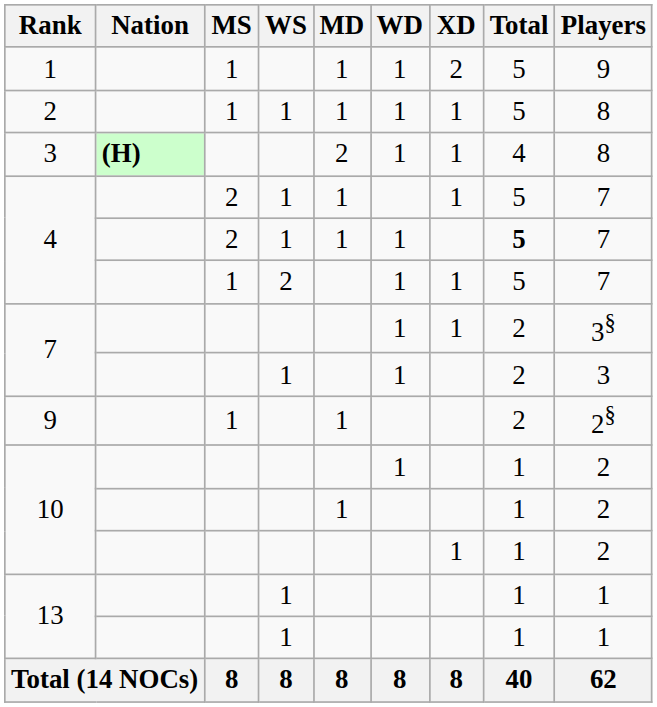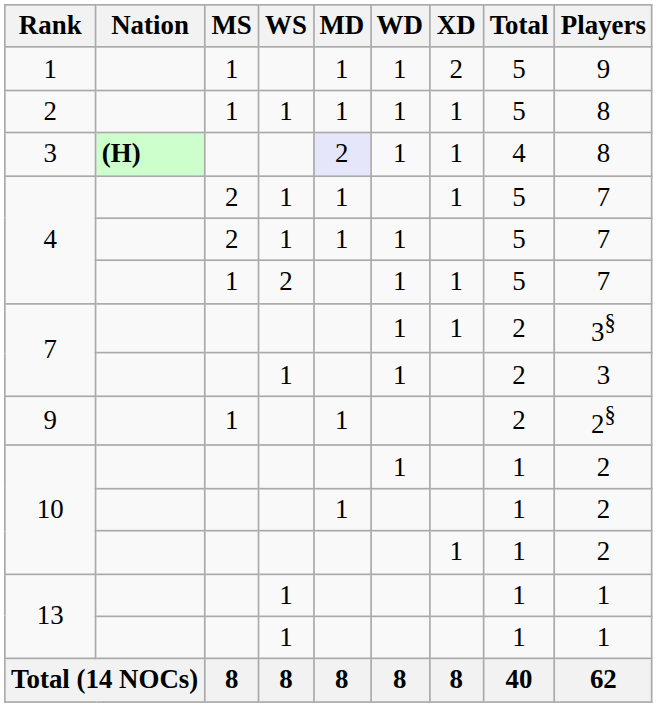(342, 153) no background -> (342, 153) lavender background
(519, 238) bold -> (519, 238) normal
